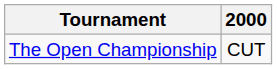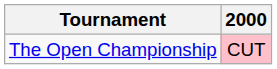(246, 49) no background -> (246, 49) pink background
